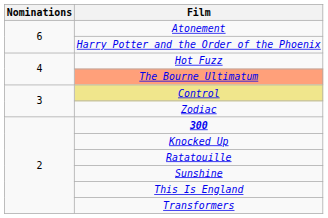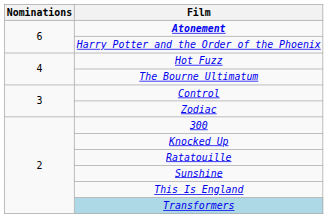(199, 29) normal -> (199, 29) bold
(199, 77) lightsalmon background -> (199, 77) no background
(199, 93) khaki background -> (199, 93) no background
(199, 125) bold -> (199, 125) normal
(199, 206) no background -> (199, 206) lightblue background
